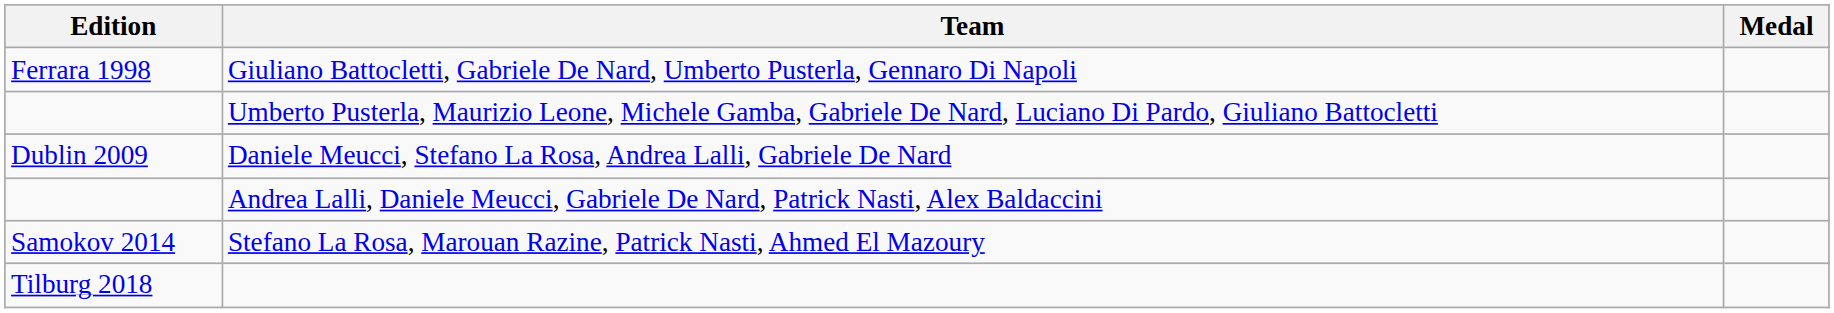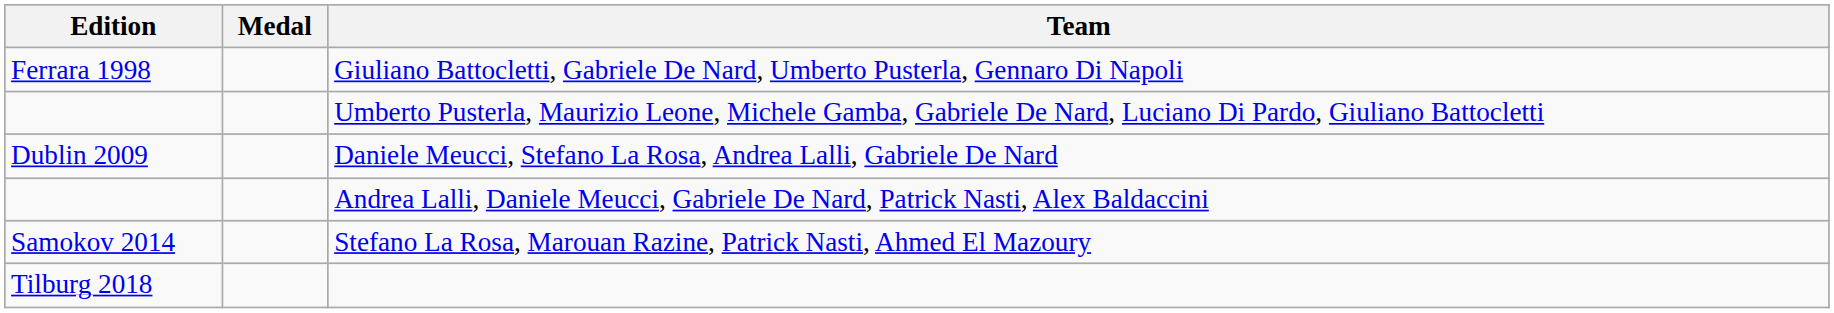columns swapped: (972, 26) <-> (1776, 26)
